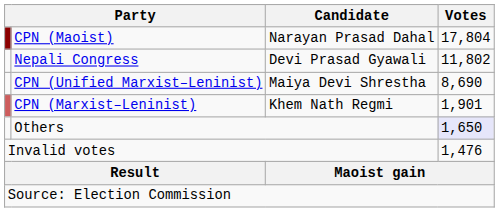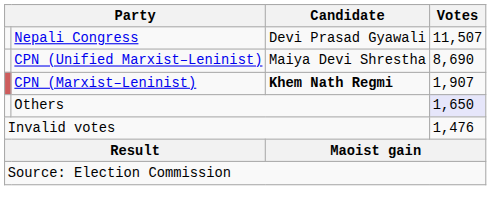- row: (64, 38)
(466, 61) 11,802 -> (458, 38) 11,507
(331, 106) normal -> (331, 83) bold
(462, 106) 1,901 -> (453, 83) 1,907
